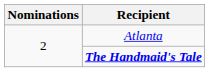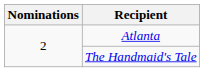(143, 56) bold -> (141, 56) normal
